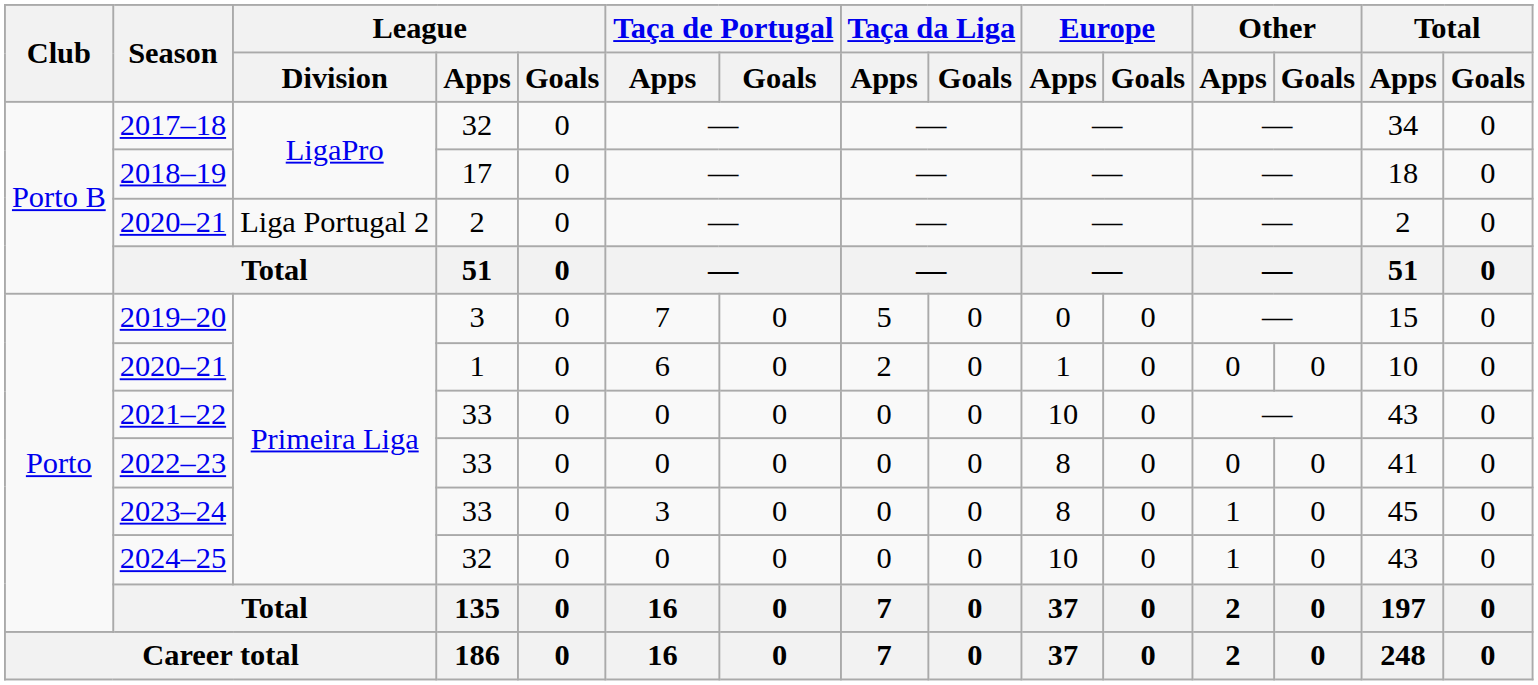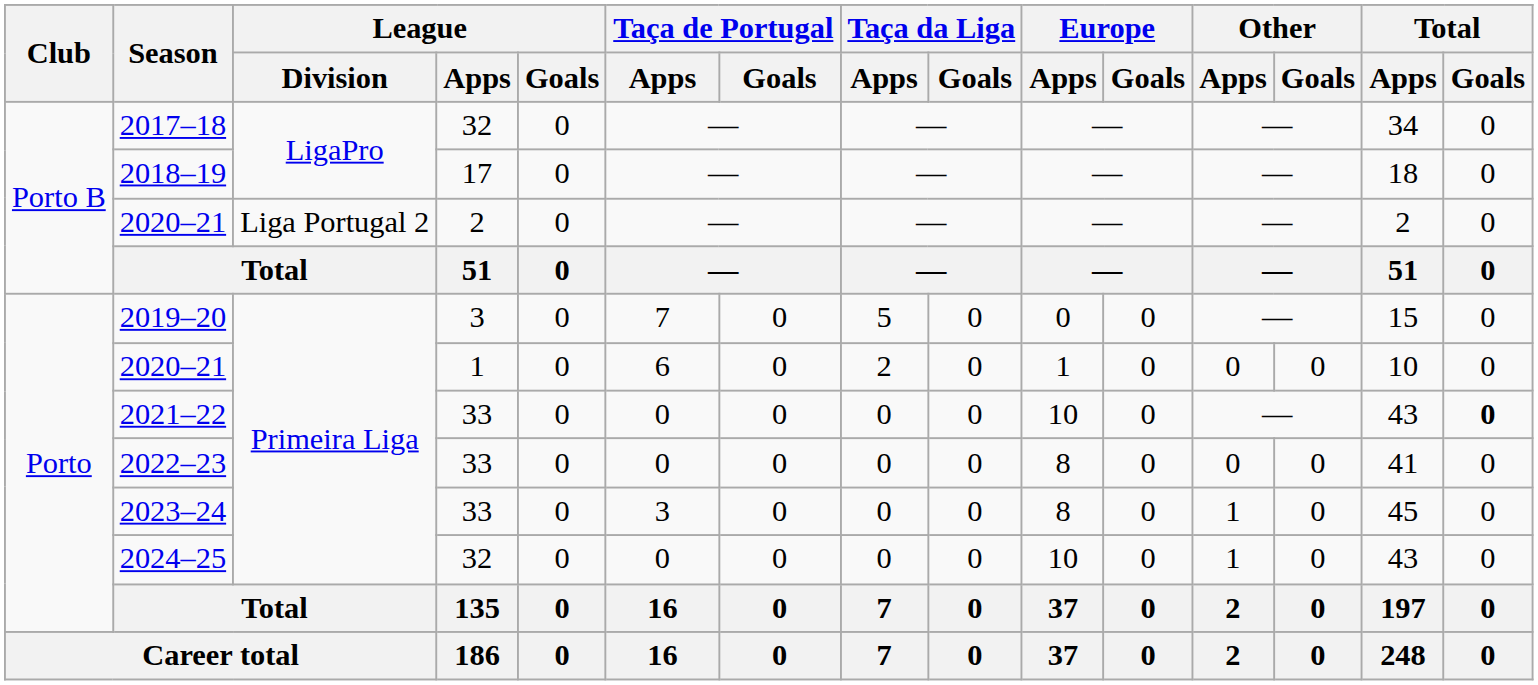(1488, 414) normal -> (1488, 414) bold
